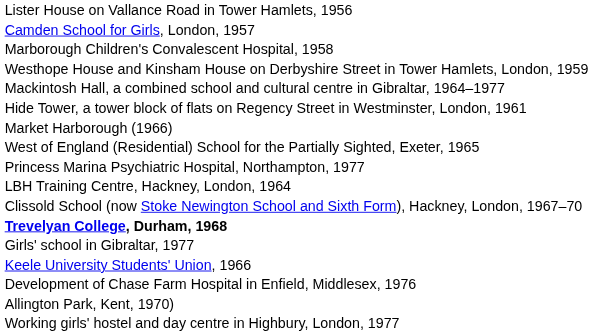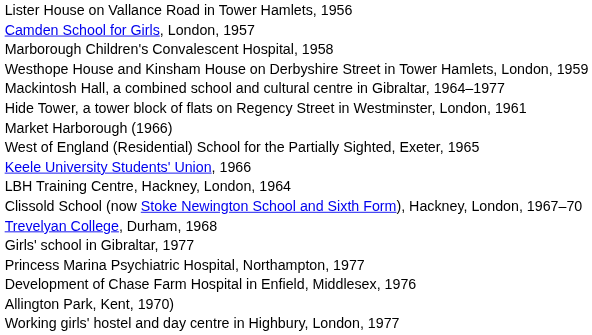(185, 167) Princess Marina Psychiatric Hospital, Northampton, 1977 -> (128, 167) Keele University Students' Union, 1966
(116, 226) bold -> (111, 226) normal
(128, 265) Keele University Students' Union, 1966 -> (185, 265) Princess Marina Psychiatric Hospital, Northampton, 1977
